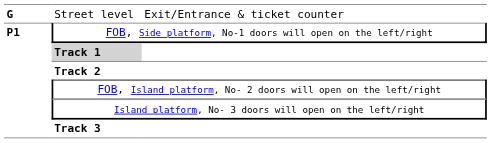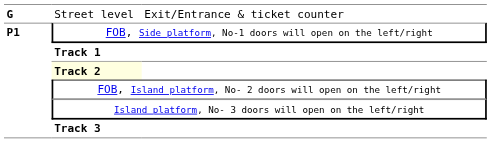(77, 52) lightgrey background -> (77, 52) no background
(77, 71) no background -> (77, 71) lightyellow background
